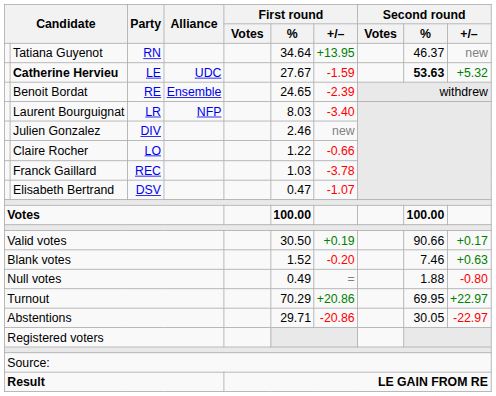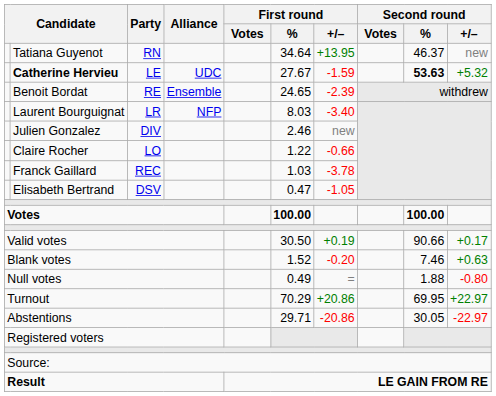(341, 190) -1.07 -> (341, 190) -1.05
